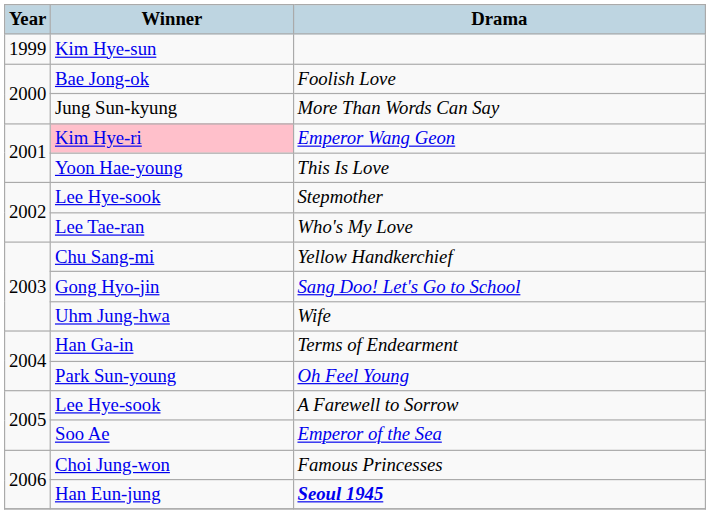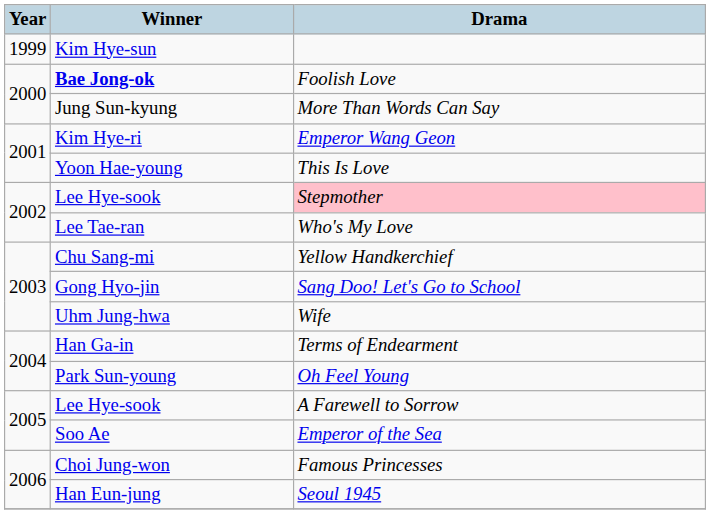(102, 78) normal -> (105, 78) bold
(98, 138) pink background -> (98, 138) no background
(340, 197) no background -> (340, 197) pink background
(340, 494) bold -> (339, 494) normal
